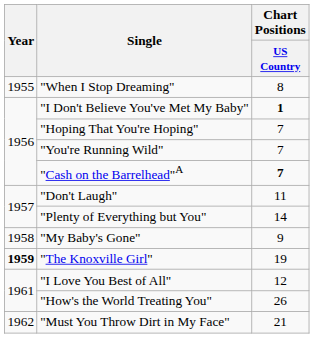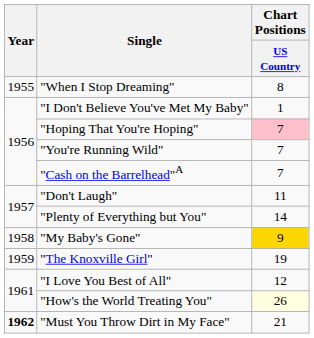(280, 108) bold -> (280, 108) normal
(280, 129) no background -> (280, 129) pink background
(280, 173) bold -> (280, 173) normal
(280, 238) no background -> (280, 238) gold background
(21, 259) bold -> (21, 259) normal
(280, 301) no background -> (280, 301) lightyellow background
(21, 322) normal -> (21, 322) bold
